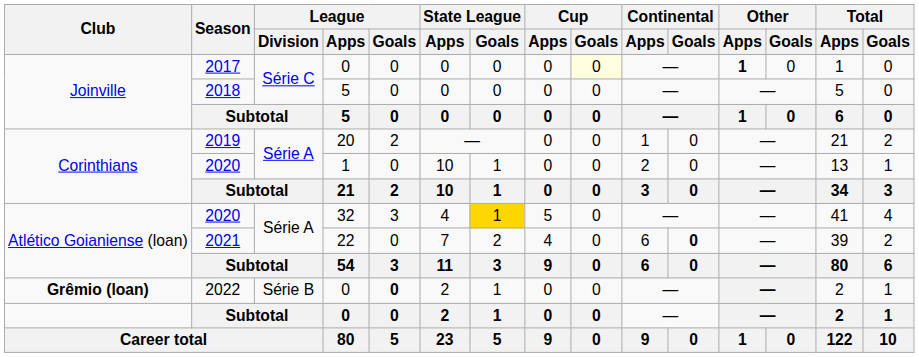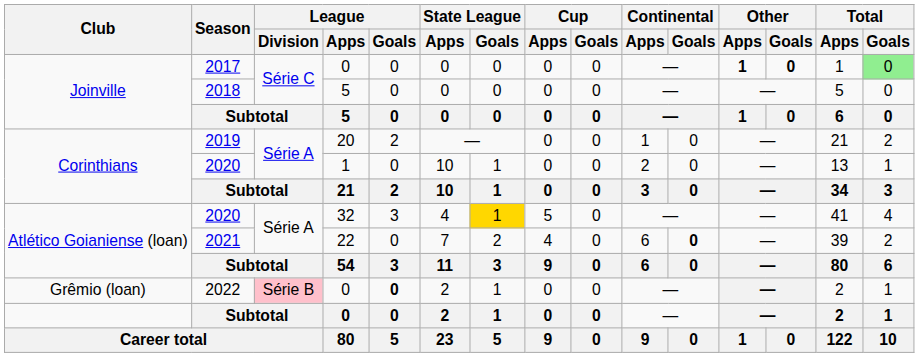(596, 66) lightyellow background -> (596, 66) no background
(791, 66) normal -> (791, 66) bold
(888, 66) no background -> (888, 66) lightgreen background
(98, 290) bold -> (98, 290) normal
(288, 290) no background -> (288, 290) pink background
